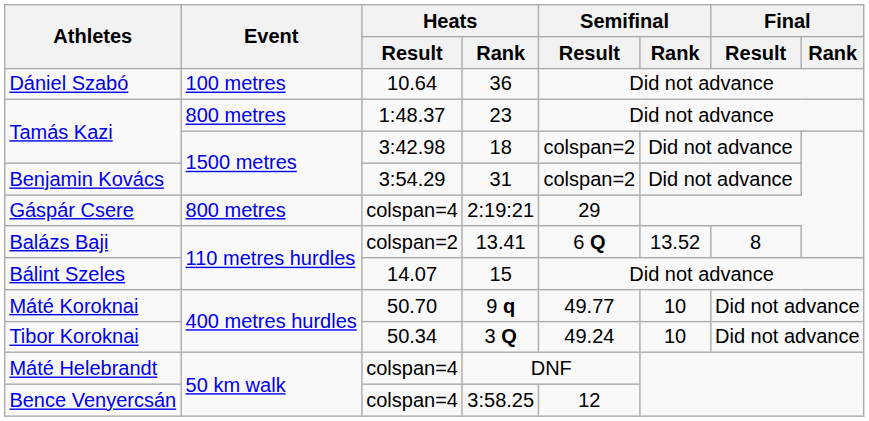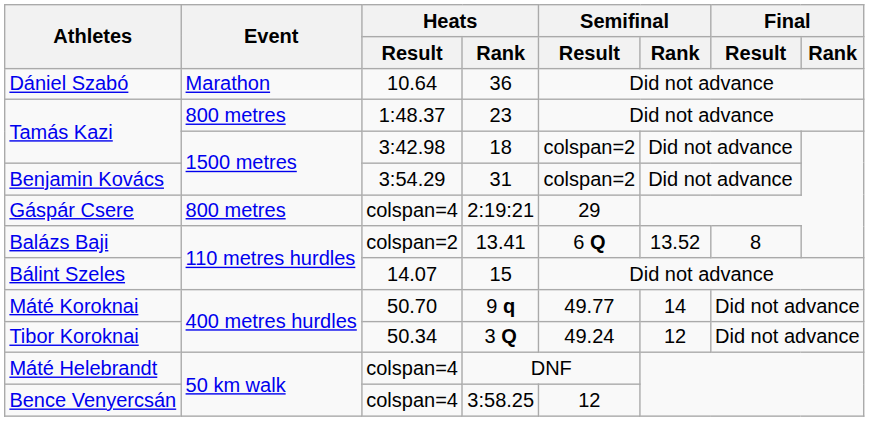(236, 84) 100 metres -> (228, 84) Marathon
(675, 305) 10 -> (675, 305) 14
(675, 337) 10 -> (675, 337) 12
